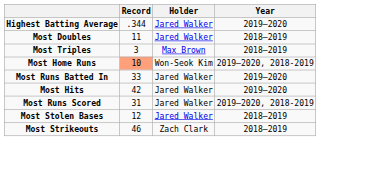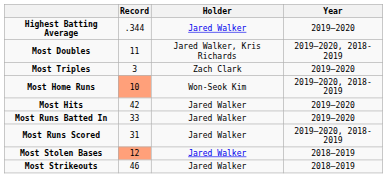(184, 37) Jared Walker -> (217, 51) Jared Walker, Kris Richards
(265, 37) 2018–2019 -> (333, 51) 2019–2020, 2018-2019
(184, 50) Max Brown -> (217, 69) Zach Clark
(265, 50) 2018–2019 -> (333, 69) 2019–2020
rows swapped: (62, 77) <-> (62, 90)
(136, 116) no background -> (135, 153) lightsalmon background
(184, 129) Zach Clark -> (217, 166) Jared Walker
